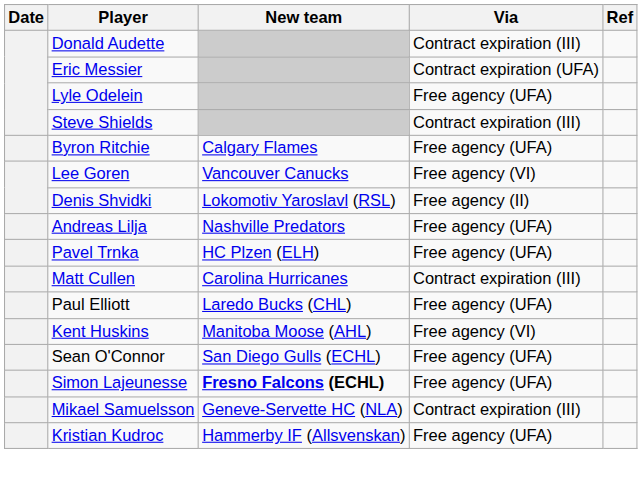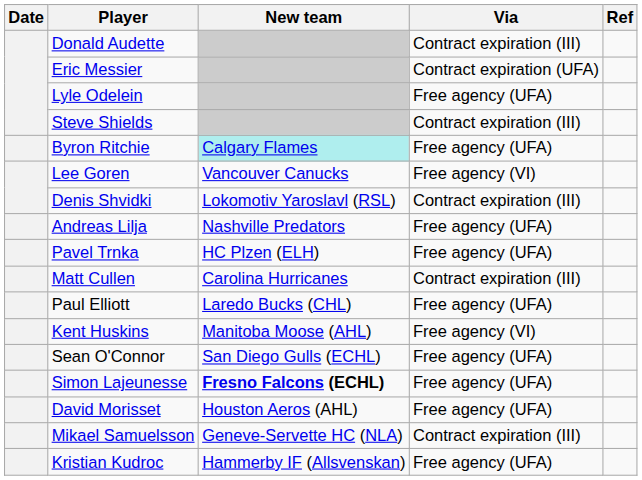(260, 148) no background -> (260, 148) paleturquoise background
(471, 200) Free agency (II) -> (497, 200) Contract expiration (III)
+ row: (106, 409)
